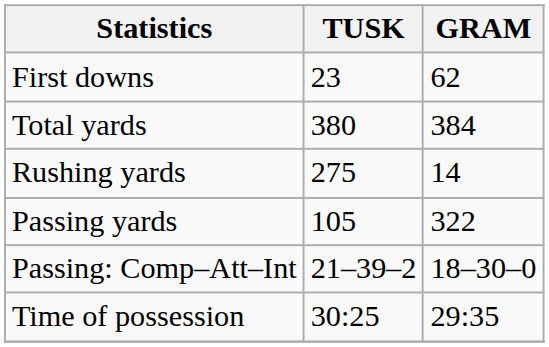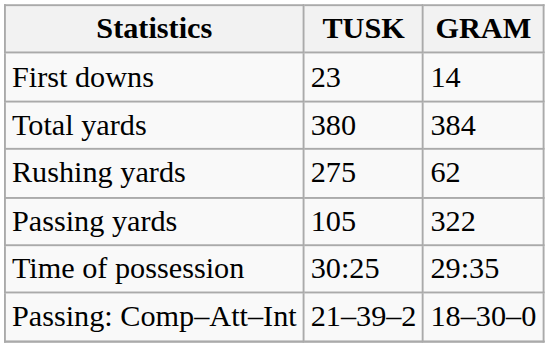(446, 76) 62 -> (446, 76) 14
(446, 172) 14 -> (446, 172) 62
rows swapped: (154, 268) <-> (128, 316)
